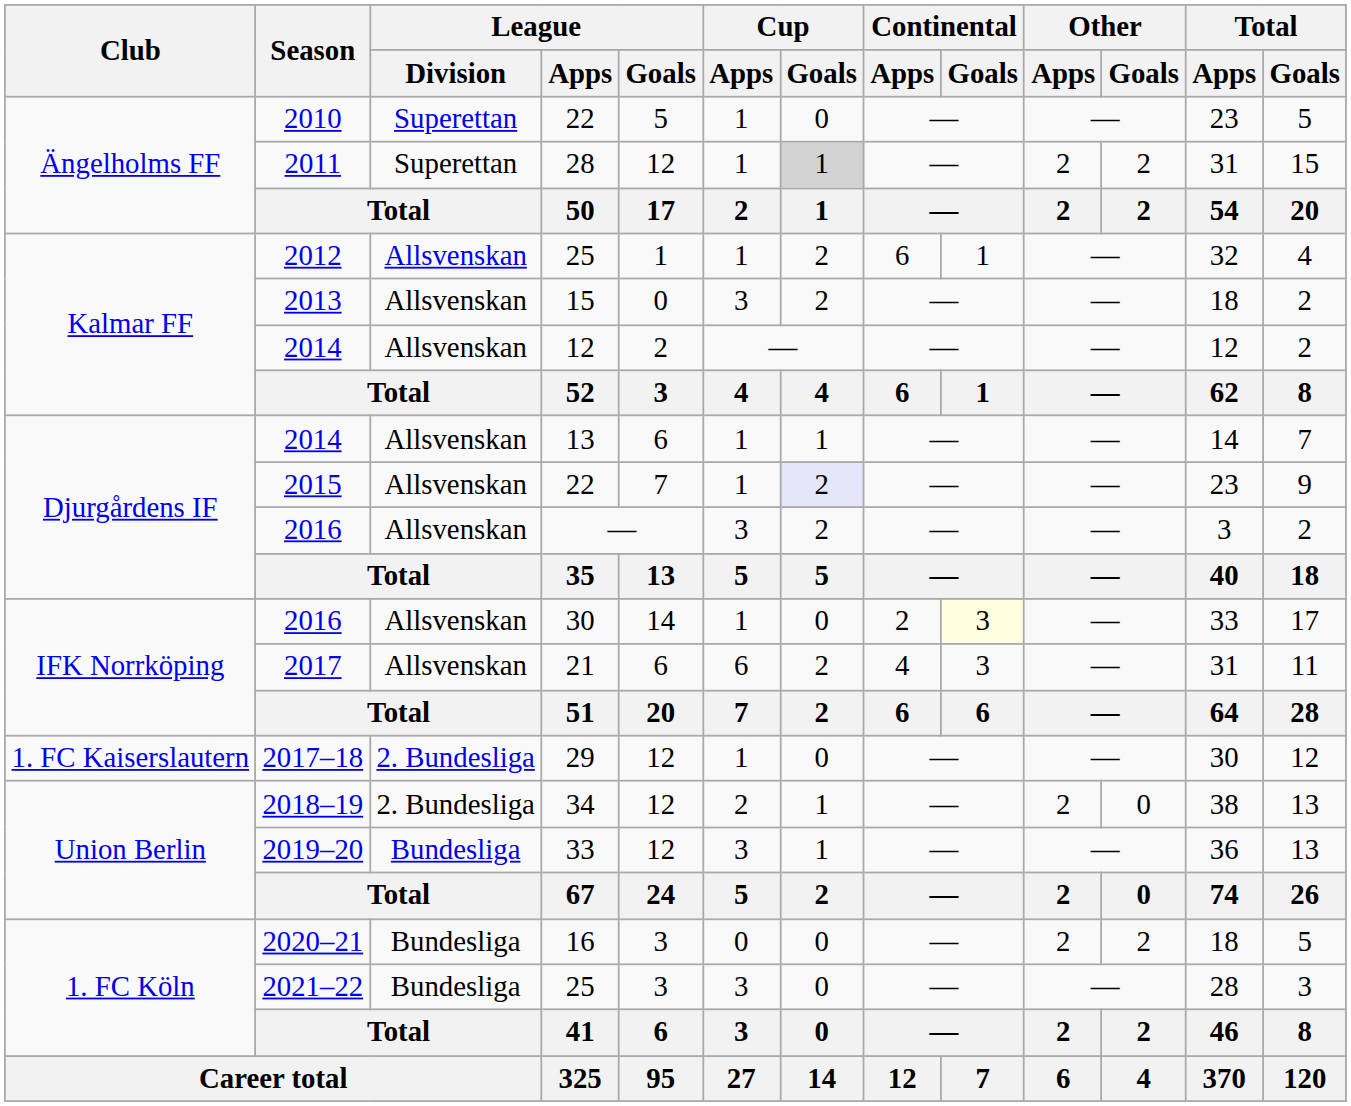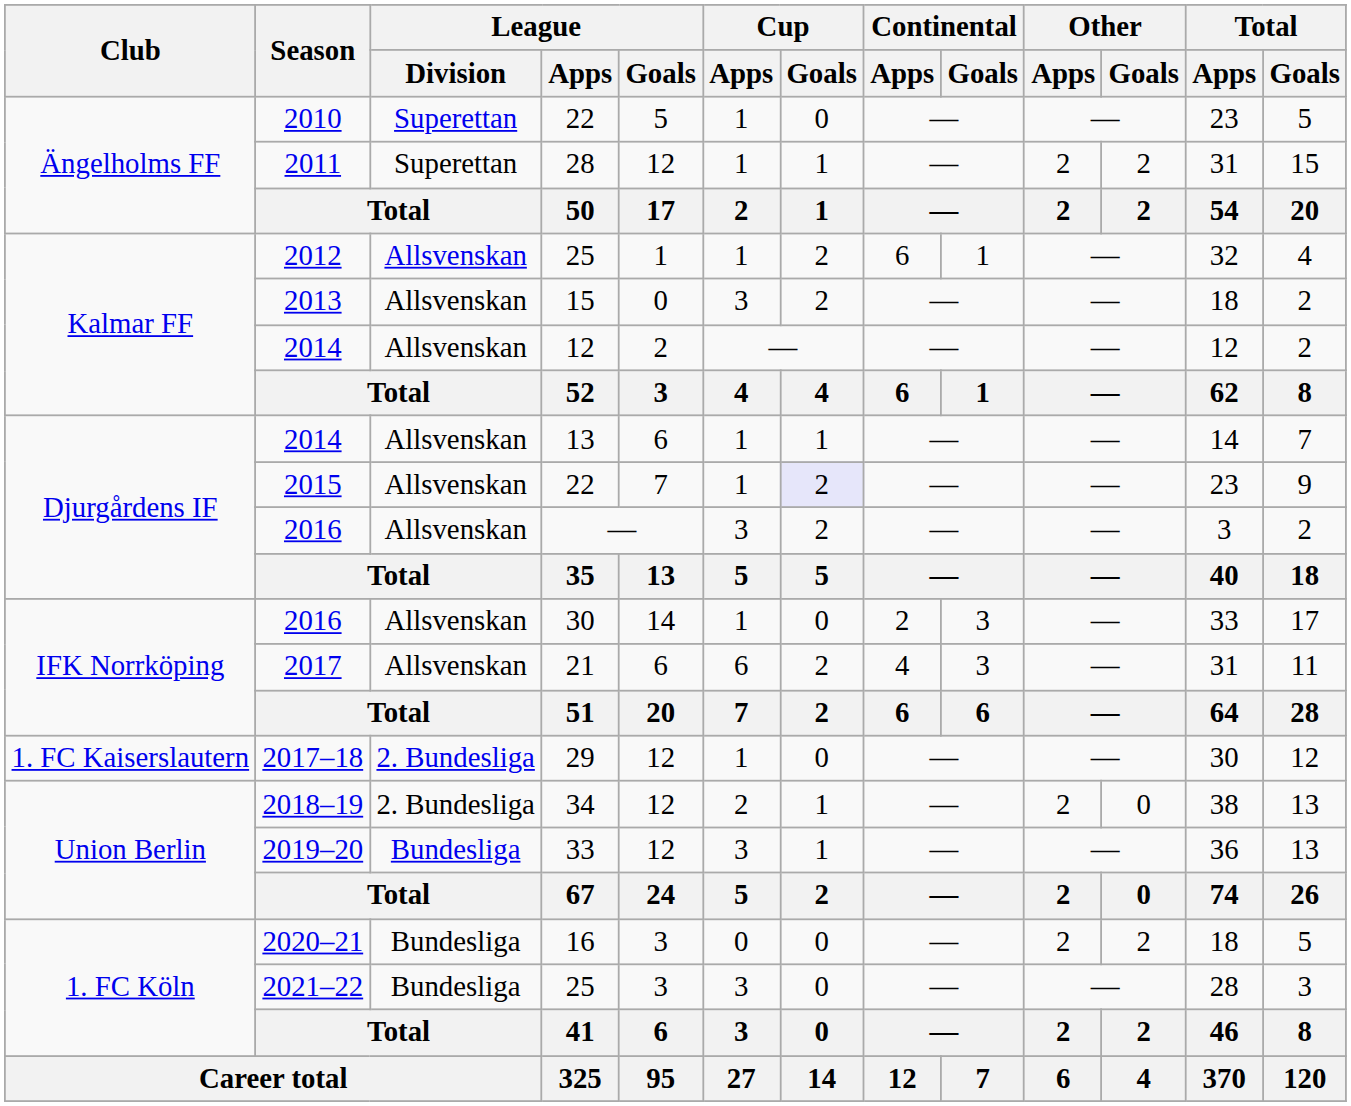(822, 164) lightgrey background -> (822, 164) no background
(983, 621) lightyellow background -> (983, 621) no background
